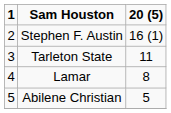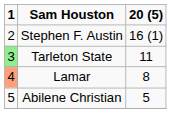(11, 56) no background -> (11, 56) lightgreen background
(11, 77) no background -> (11, 77) lightsalmon background
